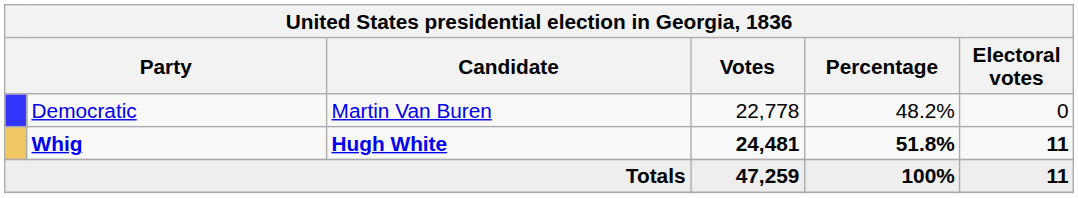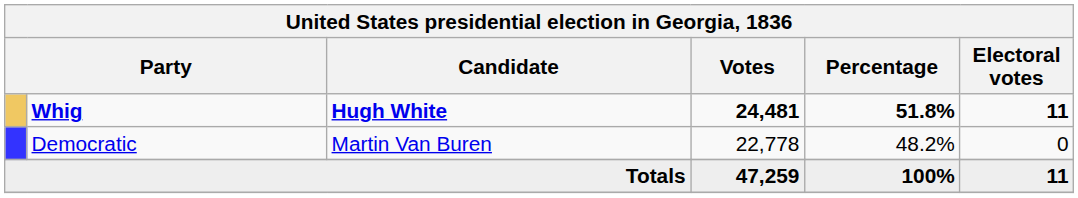rows swapped: (57, 144) <-> (84, 111)
